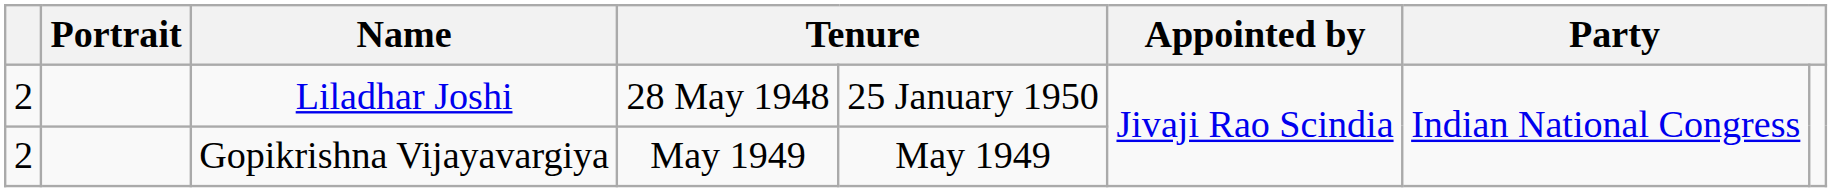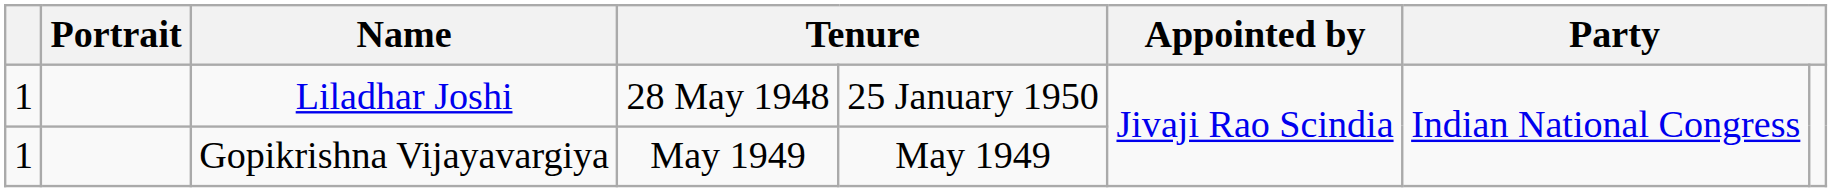(23, 95) 2 -> (23, 95) 1
(23, 155) 2 -> (23, 155) 1
